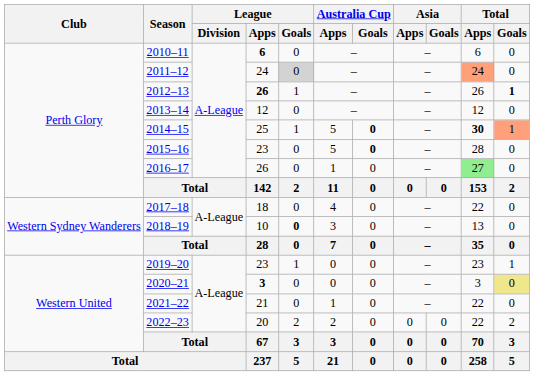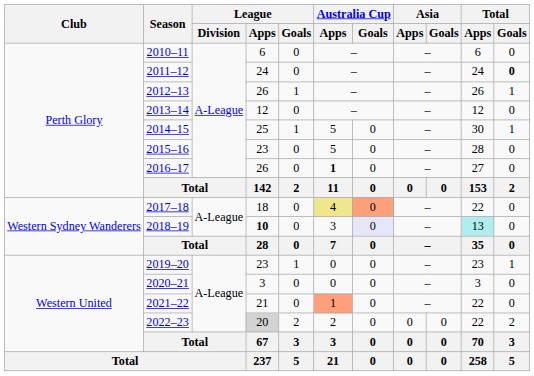(262, 52) bold -> (262, 52) normal
(296, 71) lightgrey background -> (296, 71) no background
(478, 71) lightsalmon background -> (478, 71) no background
(512, 71) normal -> (512, 71) bold
(262, 91) bold -> (262, 91) normal
(512, 91) bold -> (512, 91) normal
(373, 129) bold -> (373, 129) normal
(478, 129) bold -> (478, 129) normal
(512, 129) lightsalmon background -> (512, 129) no background
(373, 149) bold -> (373, 149) normal
(333, 168) normal -> (333, 168) bold
(478, 168) lightgreen background -> (478, 168) no background
(333, 206) no background -> (333, 206) khaki background
(373, 206) no background -> (373, 206) lightsalmon background
(262, 226) normal -> (262, 226) bold
(296, 226) bold -> (296, 226) normal
(373, 226) no background -> (373, 226) lavender background
(478, 226) no background -> (478, 226) paleturquoise background
(262, 284) bold -> (262, 284) normal
(512, 284) khaki background -> (512, 284) no background
(333, 303) no background -> (333, 303) lightsalmon background
(262, 322) no background -> (262, 322) lightgrey background
